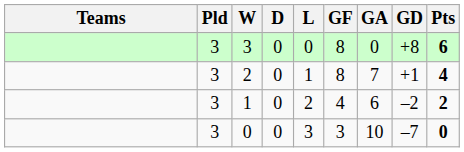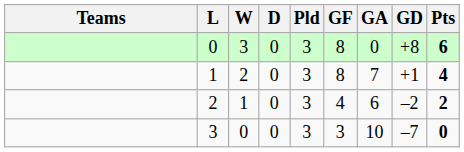columns swapped: (215, 18) <-> (308, 18)
